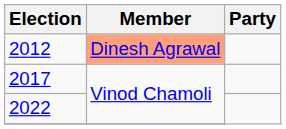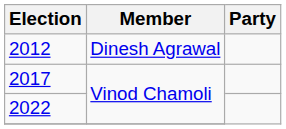(155, 49) lightsalmon background -> (155, 49) no background
